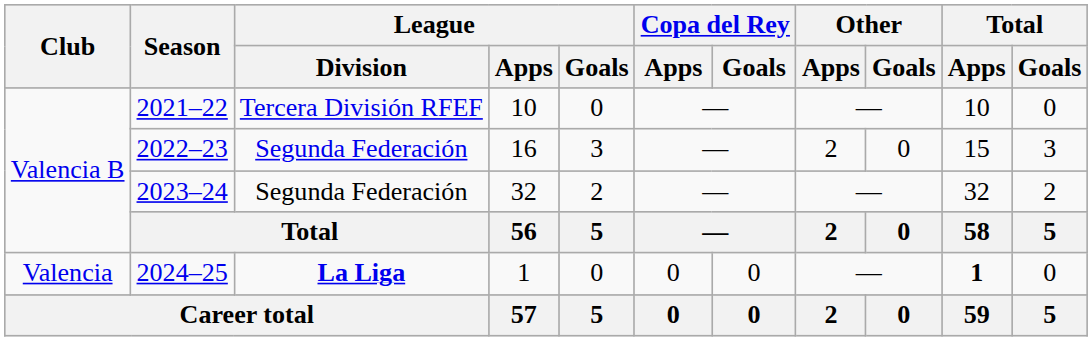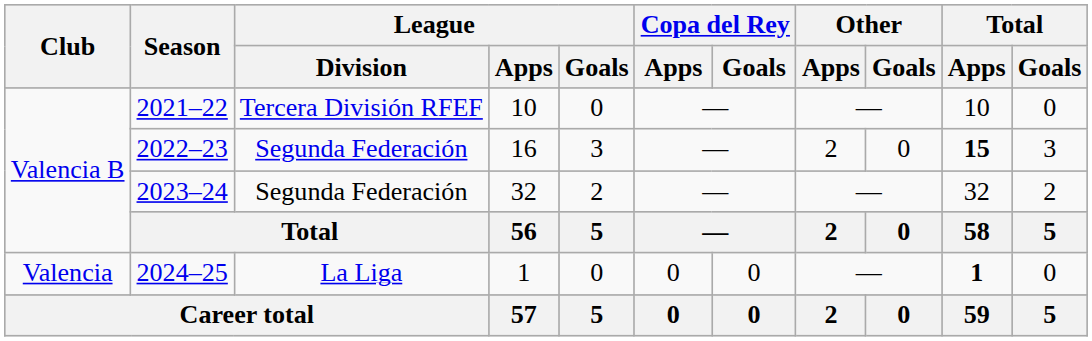(977, 149) normal -> (977, 149) bold
(361, 273) bold -> (361, 273) normal
